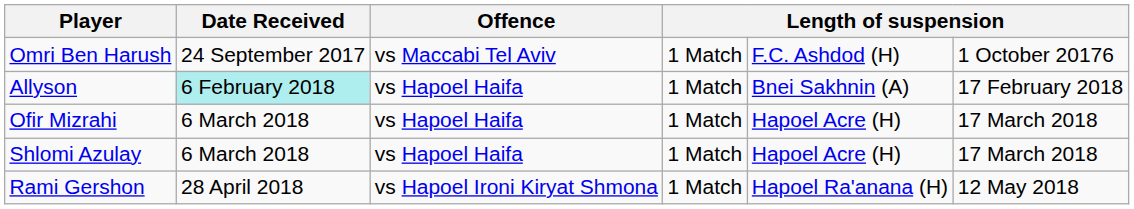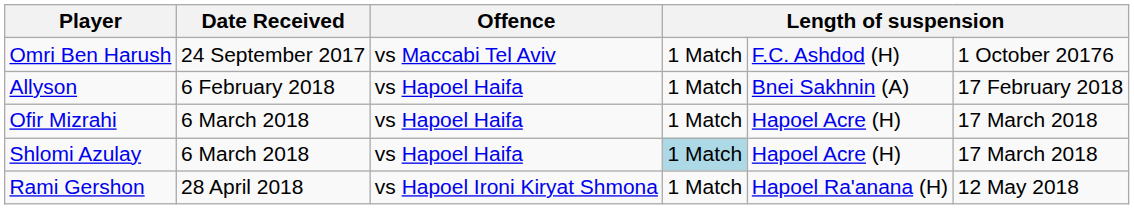(258, 87) paleturquoise background -> (258, 87) no background
(705, 154) no background -> (705, 154) lightblue background
